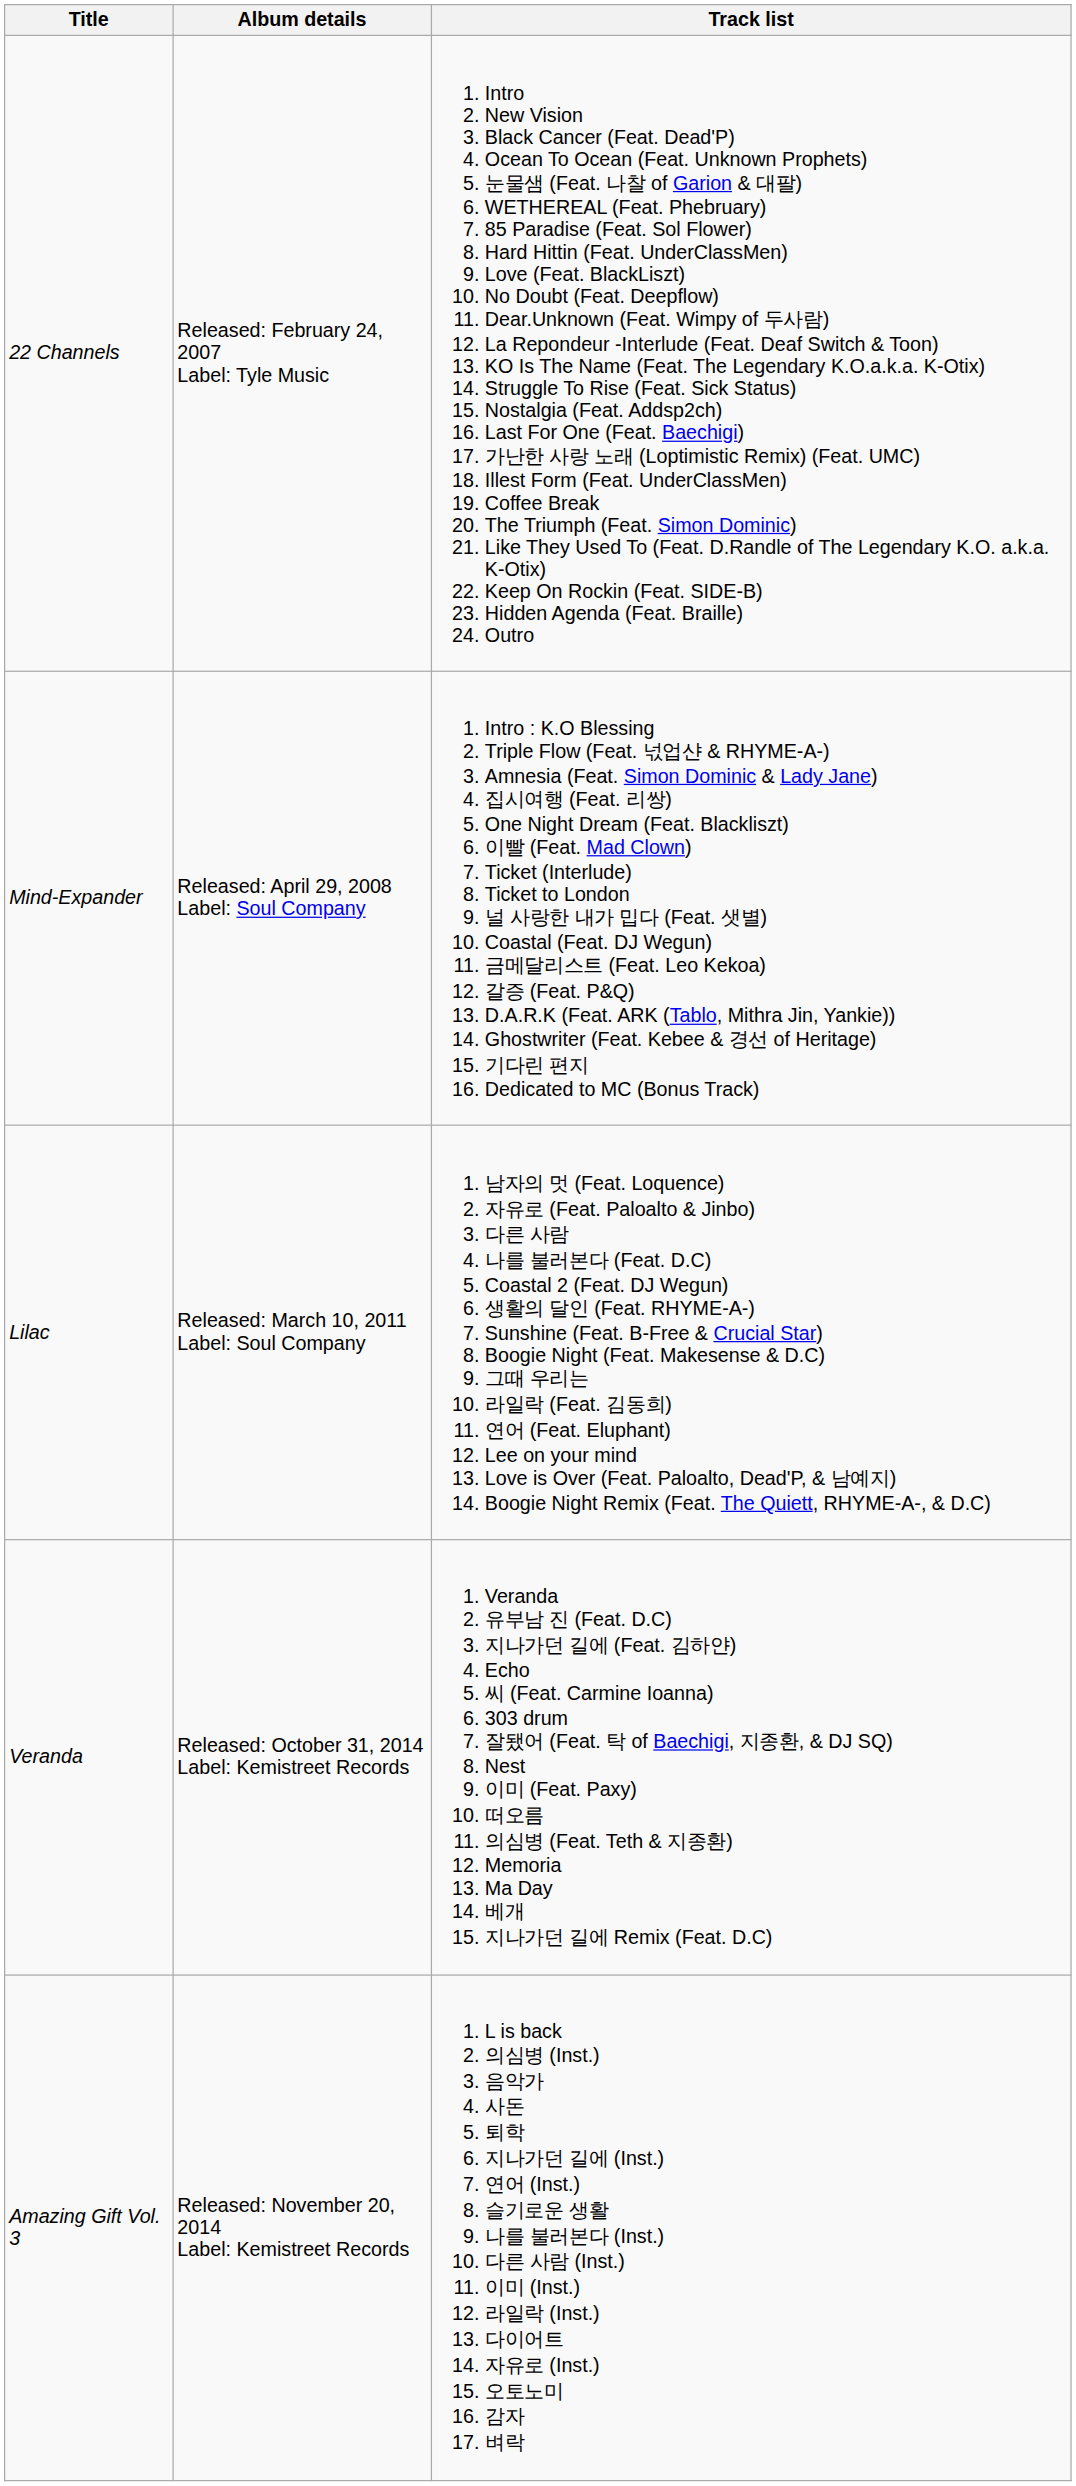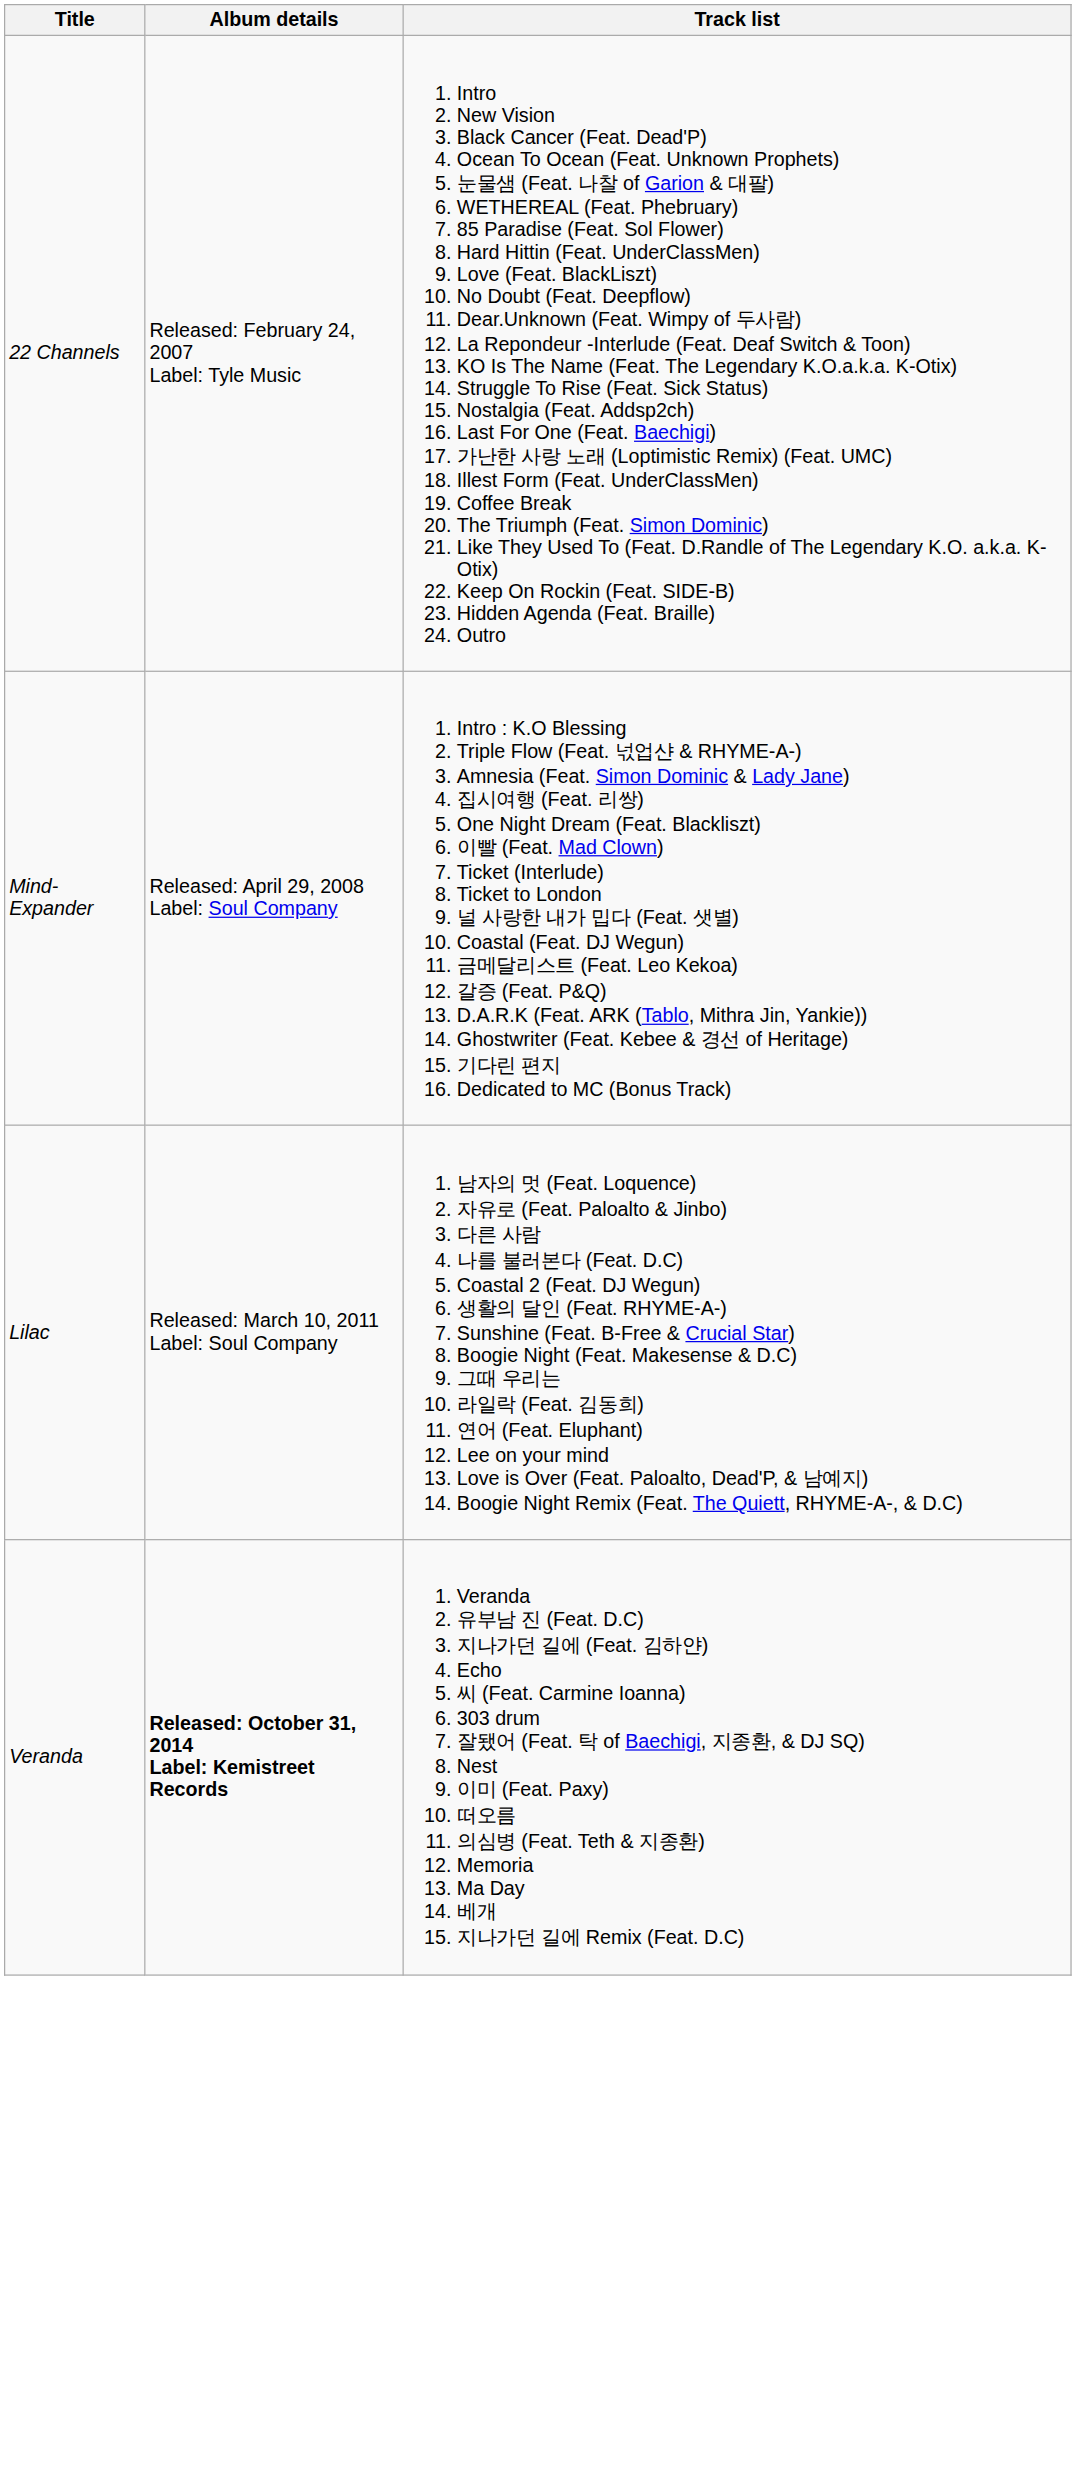(300, 1756) normal -> (253, 1756) bold
- row: (85, 2227)
